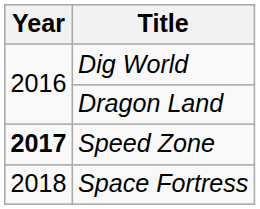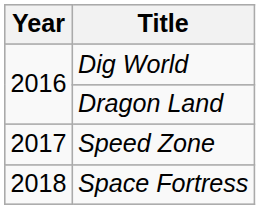(39, 143) bold -> (39, 143) normal
